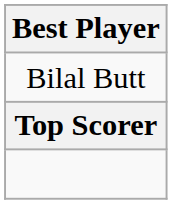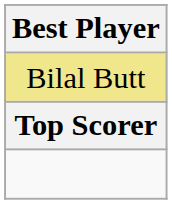(86, 76) no background -> (86, 76) khaki background
